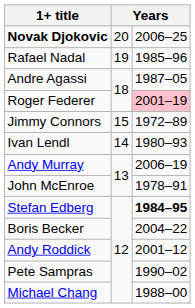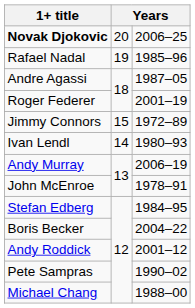(161, 100) pink background -> (161, 100) no background
(161, 207) bold -> (161, 207) normal
